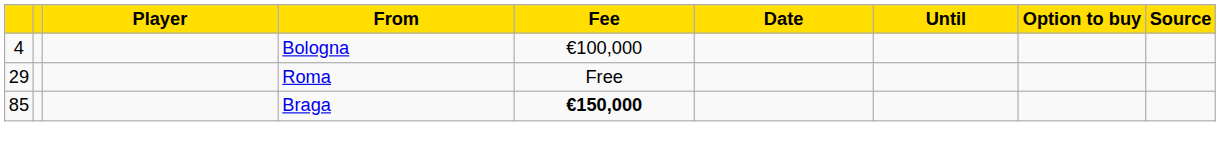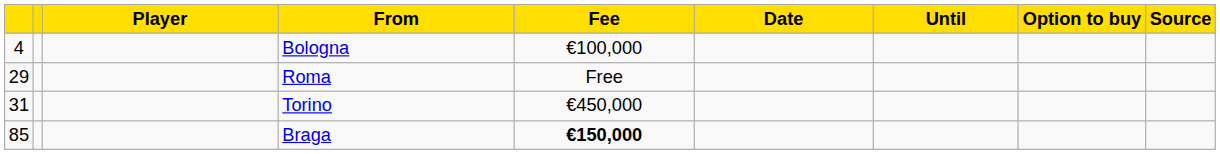+ row: (307, 105)
